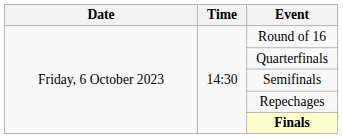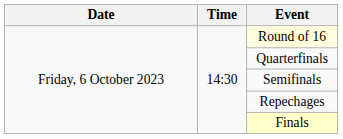(292, 36) no background -> (292, 36) lightyellow background
(292, 123) bold -> (292, 123) normal
